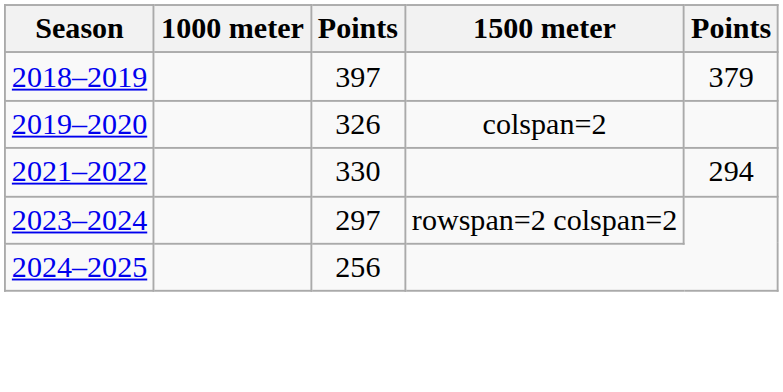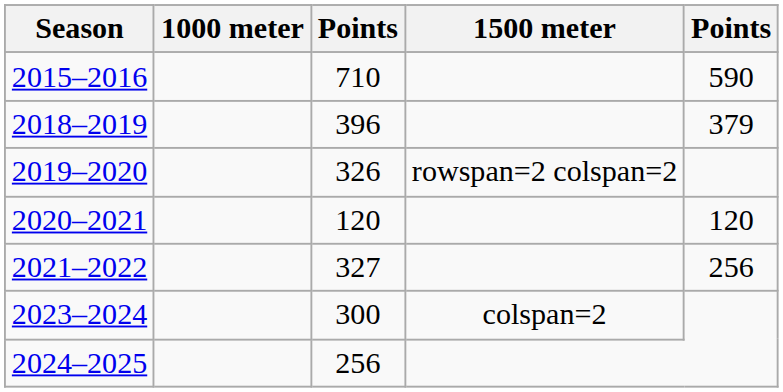+ row: (80, 76)
(358, 76) 397 -> (358, 123) 396
(545, 123) colspan=2 -> (545, 171) rowspan=2 colspan=2
+ row: (80, 219)
(358, 171) 330 -> (358, 266) 327
(731, 171) 294 -> (731, 266) 256
(358, 219) 297 -> (358, 314) 300
(545, 219) rowspan=2 colspan=2 -> (545, 314) colspan=2
